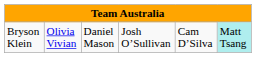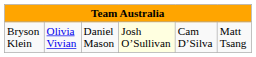(146, 37) no background -> (146, 37) lightyellow background
(233, 37) paleturquoise background -> (233, 37) no background
